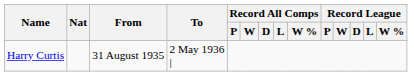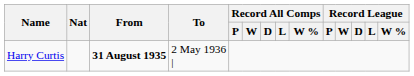(128, 55) normal -> (129, 55) bold
